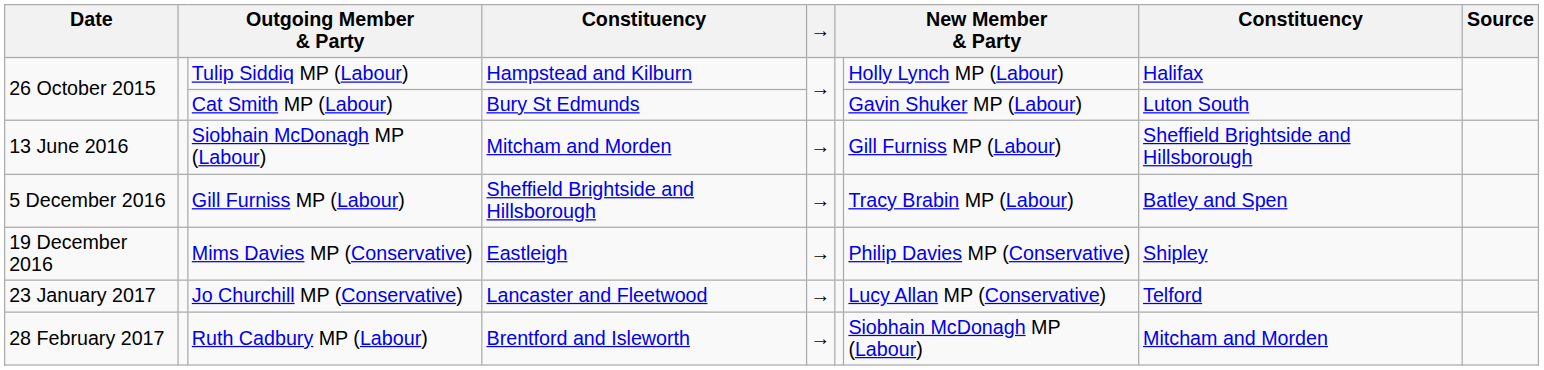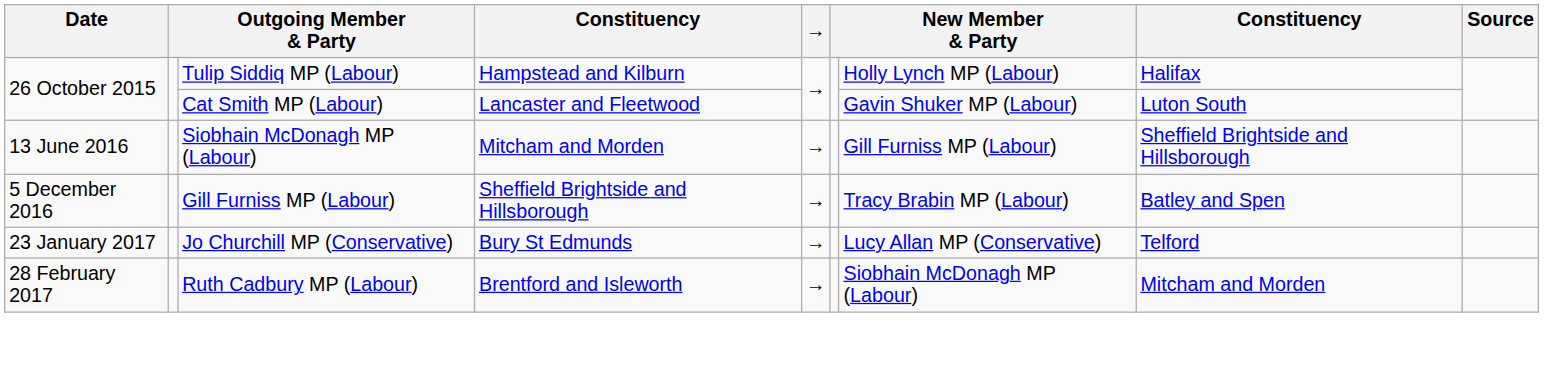(563, 104) Bury St Edmunds -> (590, 104) Lancaster and Fleetwood
- row: (332, 253)
(597, 295) Lancaster and Fleetwood -> (556, 242) Bury St Edmunds
